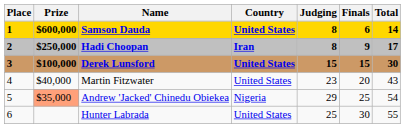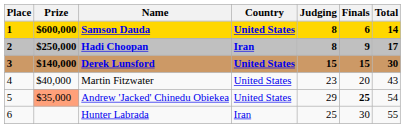(56, 64) $100,000 -> (56, 64) $140,000
(250, 98) Nigeria -> (263, 98) United States
(364, 98) normal -> (364, 98) bold
(263, 115) United States -> (243, 115) Iran
